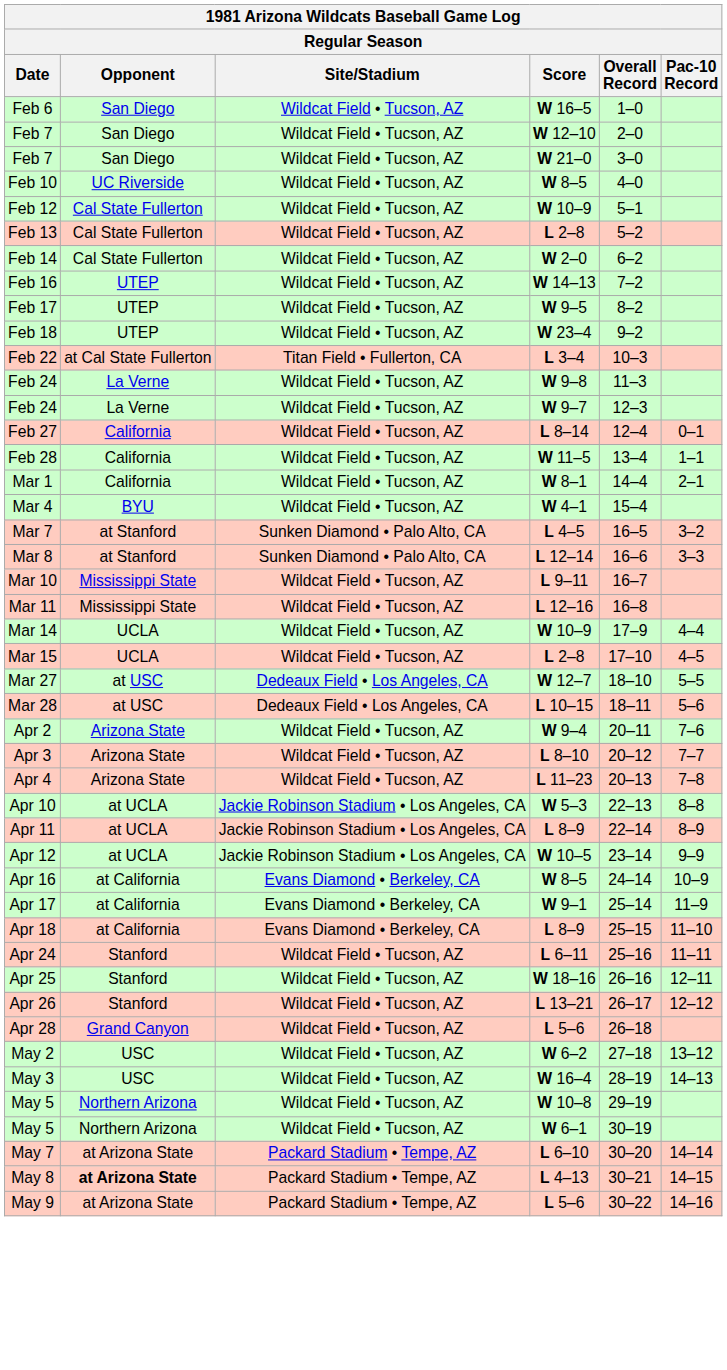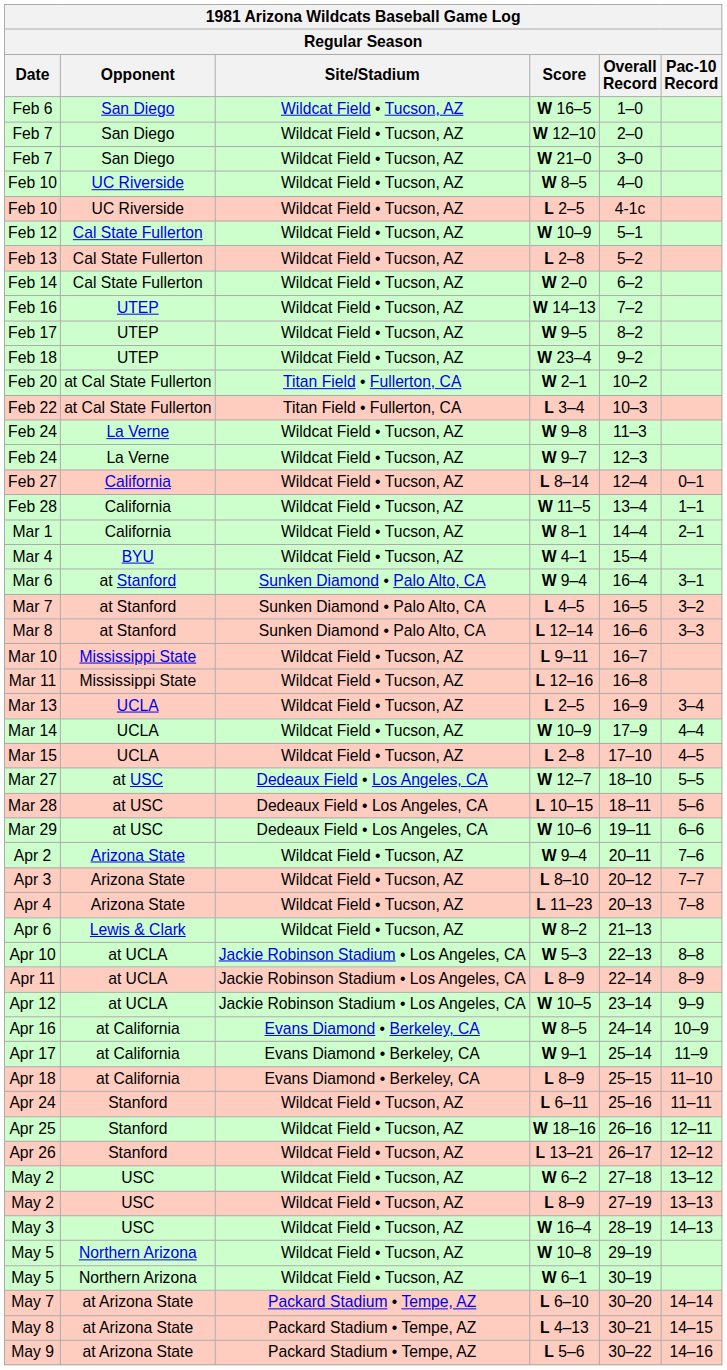+ row: (33, 208)
+ row: (33, 382)
+ row: (33, 581)
+ row: (33, 705)
+ row: (33, 830)
+ row: (33, 929)
- row: (33, 1029)
+ row: (33, 1203)
(138, 1178) bold -> (138, 1327) normal
